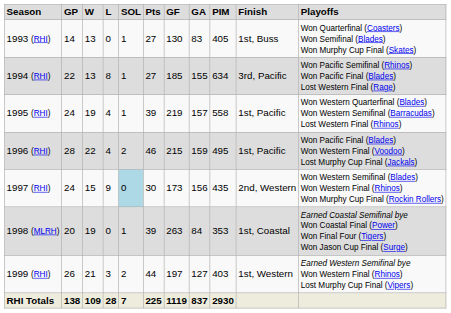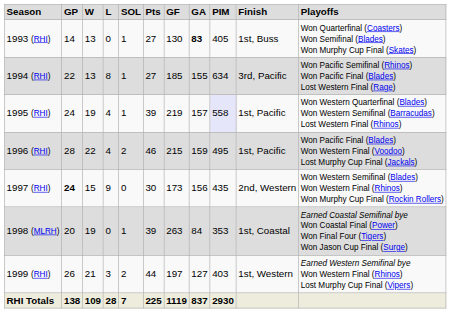(197, 38) normal -> (197, 38) bold
(220, 113) no background -> (220, 113) lavender background
(69, 188) normal -> (69, 188) bold
(124, 188) lightblue background -> (124, 188) no background
